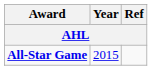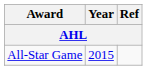(47, 55) bold -> (45, 55) normal
